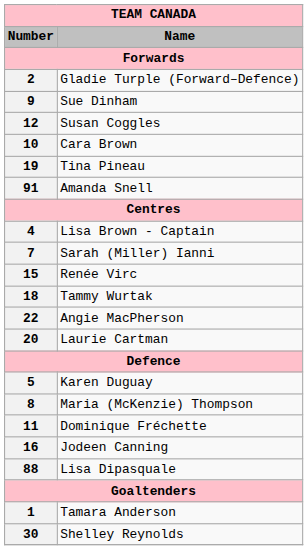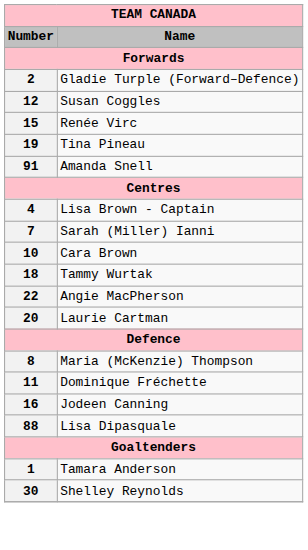- row: (31, 102)
rows swapped: (31, 275) <-> (31, 145)
- row: (31, 383)
